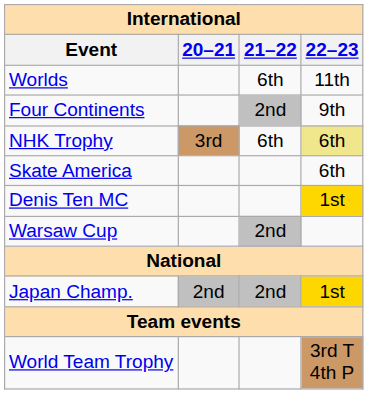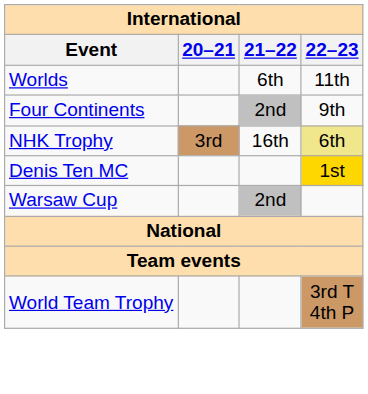(270, 140) 6th -> (270, 140) 16th
- row: (70, 170)
- row: (71, 291)
